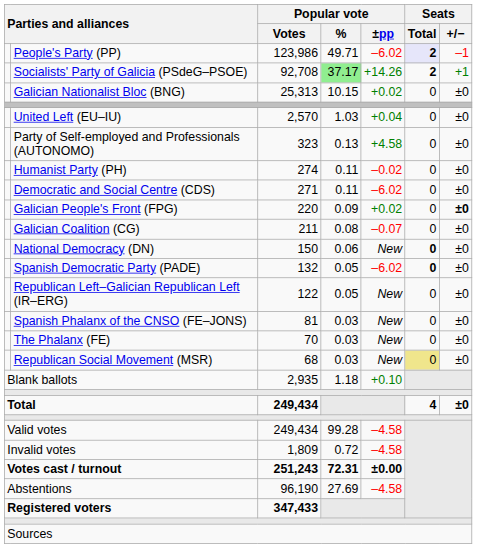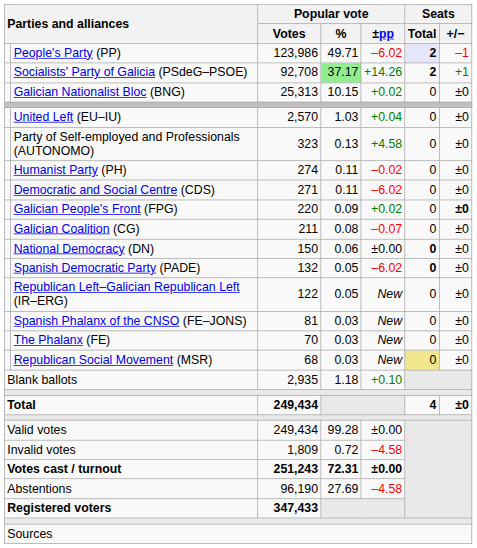(390, 248) New -> (387, 248) ±0.00
(387, 430) –4.58 -> (387, 430) ±0.00
